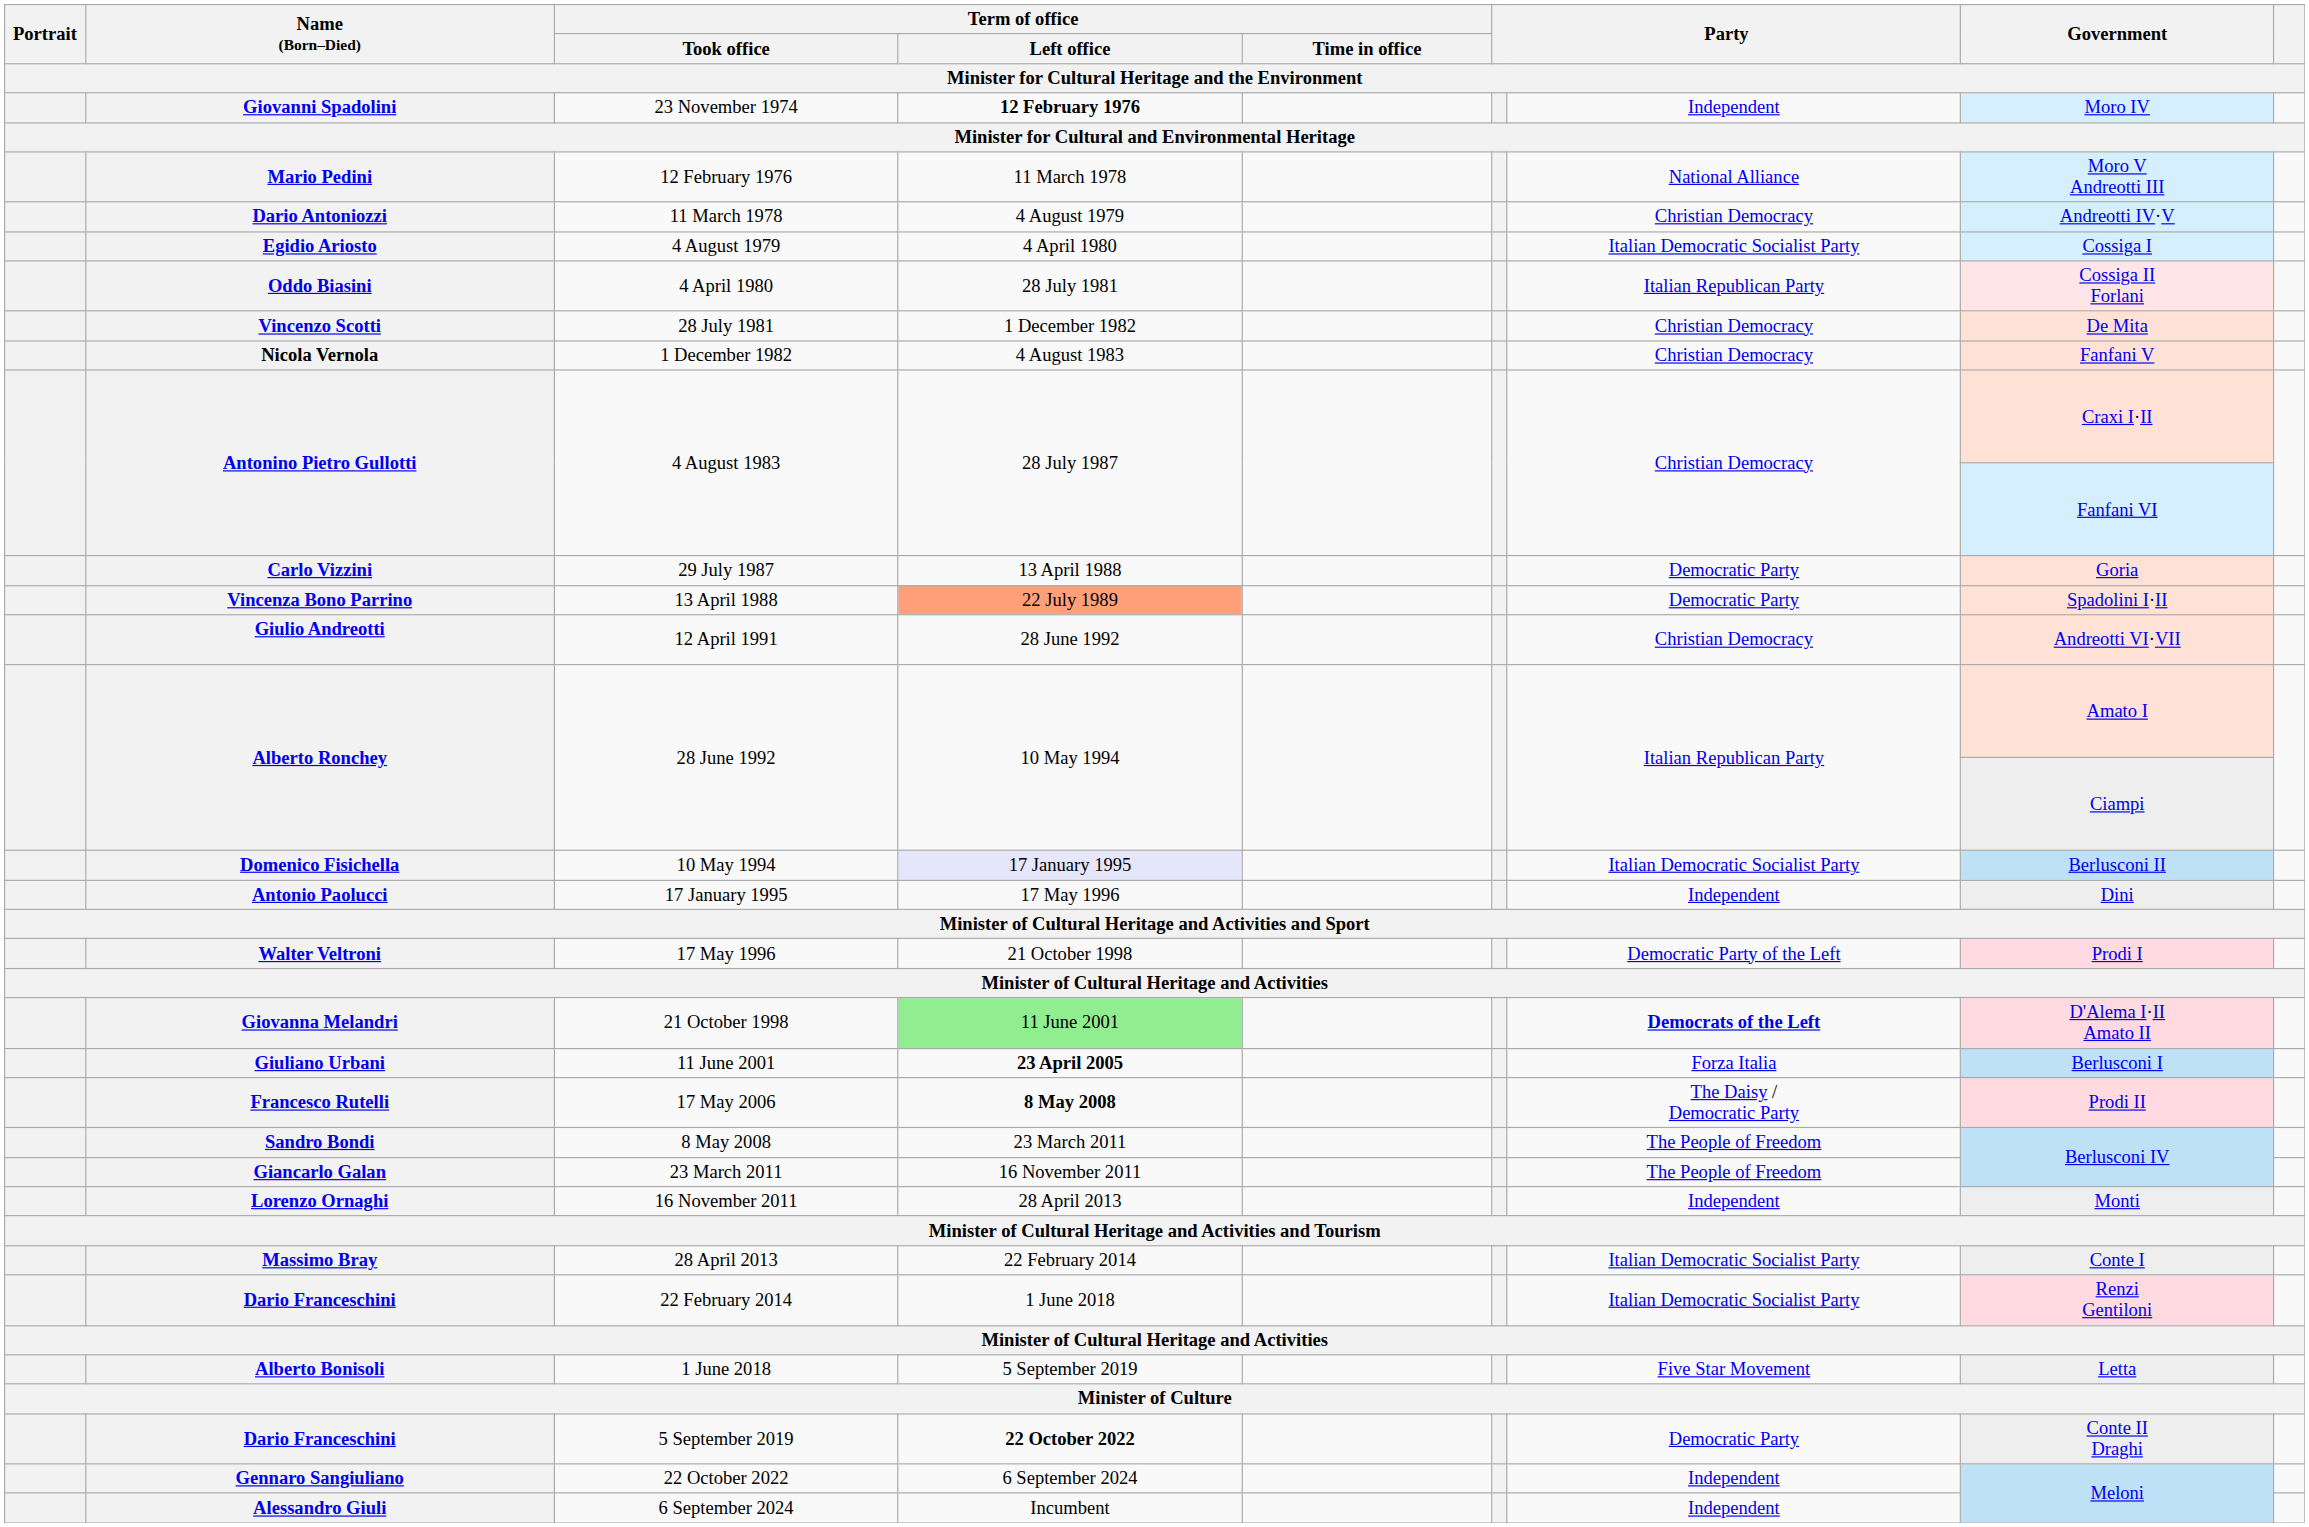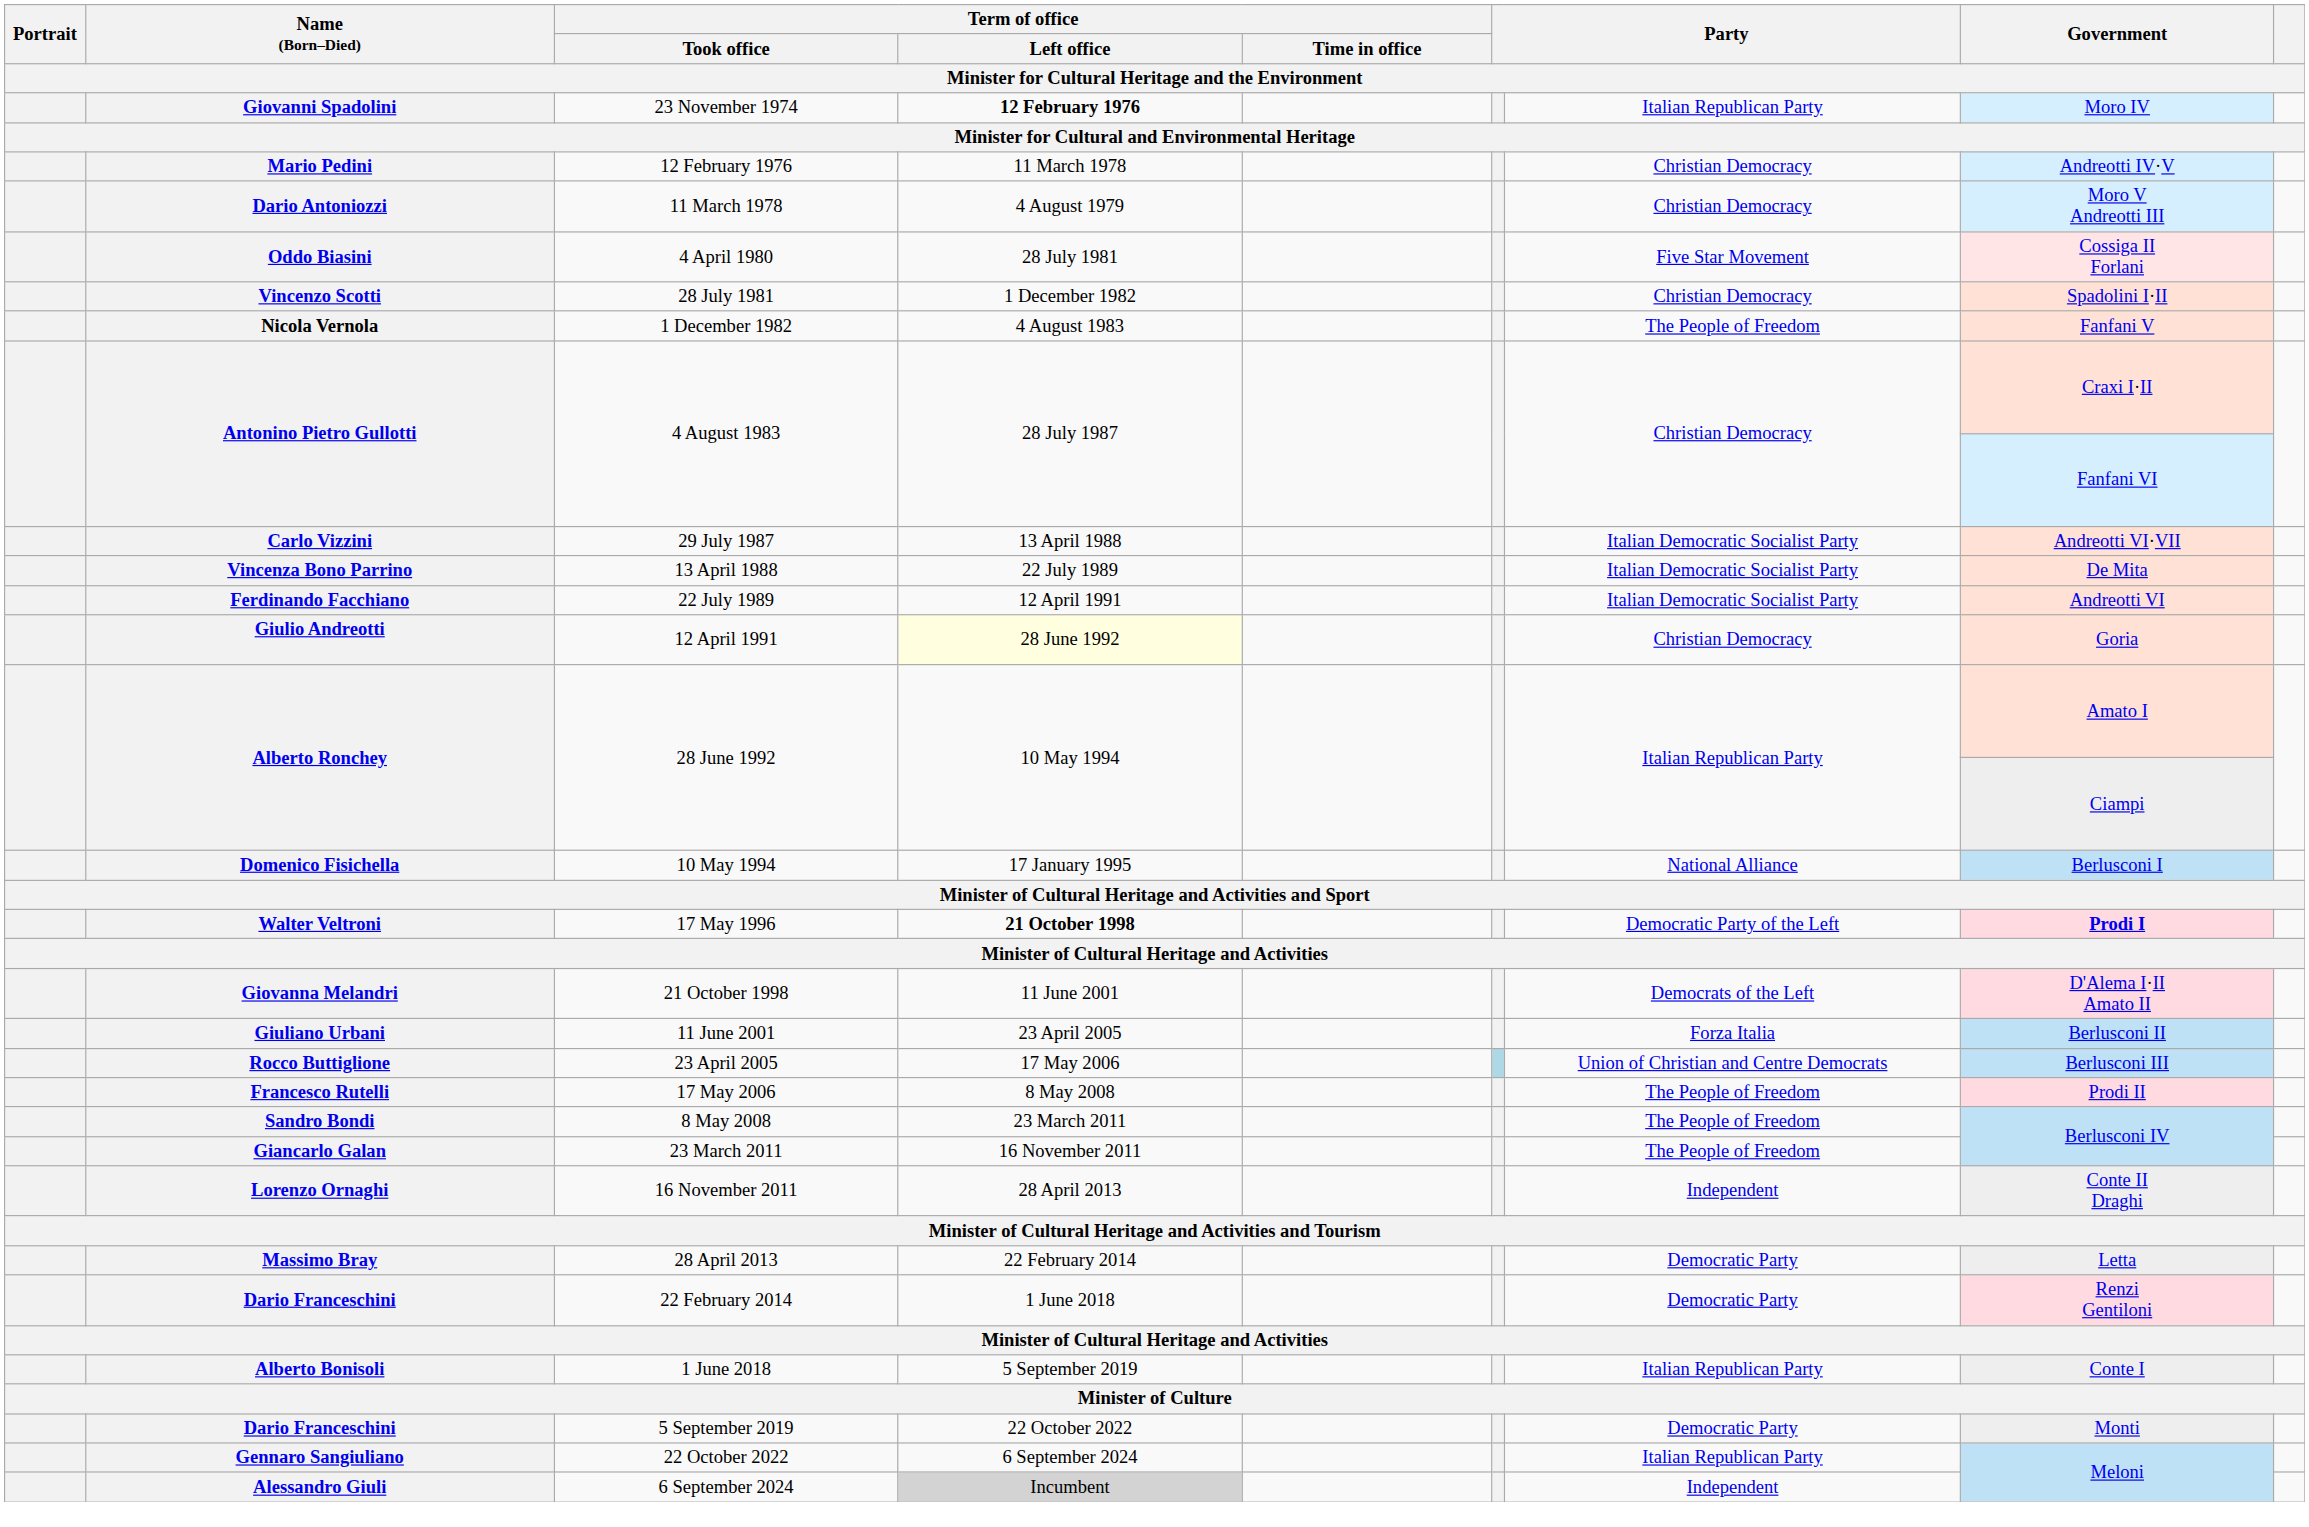(1734, 107) Independent -> (1733, 107) Italian Republican Party
(1734, 176) National Alliance -> (1733, 166) Christian Democracy
(2117, 176) Moro V Andreotti III -> (2117, 166) Andreotti IV·V
(2117, 216) Andreotti IV·V -> (2117, 206) Moro V Andreotti III
- row: (320, 246)
(1734, 286) Italian Republican Party -> (1733, 256) Five Star Movement
(2117, 325) De Mita -> (2117, 296) Spadolini I·II
(1734, 355) Christian Democracy -> (1733, 325) The People of Freedom
(1734, 570) Democratic Party -> (1733, 540) Italian Democratic Socialist Party
(2117, 570) Goria -> (2117, 540) Andreotti VI·VII
(1070, 599) lightsalmon background -> (1070, 570) no background
(1734, 599) Democratic Party -> (1733, 570) Italian Democratic Socialist Party
(2117, 599) Spadolini I·II -> (2117, 570) De Mita
+ row: (320, 599)
(1070, 639) no background -> (1070, 639) lightyellow background
(2117, 639) Andreotti VI·VII -> (2117, 639) Goria
(1070, 865) lavender background -> (1070, 865) no background
(1734, 865) Italian Democratic Socialist Party -> (1733, 865) National Alliance
(2117, 865) Berlusconi II -> (2117, 865) Berlusconi I
- row: (320, 894)
(1070, 953) normal -> (1070, 924) bold
(2117, 953) normal -> (2117, 924) bold
(1070, 1022) lightgreen background -> (1070, 993) no background
(1734, 1022) bold -> (1733, 993) normal
(1070, 1062) bold -> (1070, 1033) normal
(2117, 1062) Berlusconi I -> (2117, 1033) Berlusconi II
+ row: (320, 1062)
(1070, 1102) bold -> (1070, 1092) normal
(1734, 1102) The Daisy / Democratic Party -> (1733, 1092) The People of Freedom
(2117, 1201) Monti -> (2117, 1190) Conte II Draghi
(1734, 1260) Italian Democratic Socialist Party -> (1733, 1260) Democratic Party
(2117, 1260) Conte I -> (2117, 1260) Letta
(1734, 1300) Italian Democratic Socialist Party -> (1733, 1300) Democratic Party
(1734, 1369) Five Star Movement -> (1733, 1369) Italian Republican Party
(2117, 1369) Letta -> (2117, 1369) Conte I
(1070, 1438) bold -> (1070, 1428) normal
(2117, 1438) Conte II Draghi -> (2117, 1428) Monti
(1734, 1478) Independent -> (1733, 1457) Italian Republican Party
(1070, 1507) no background -> (1070, 1487) lightgrey background
